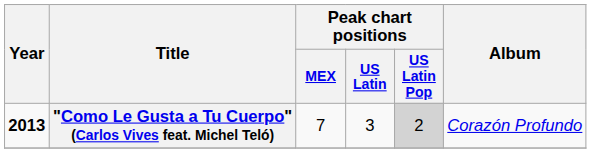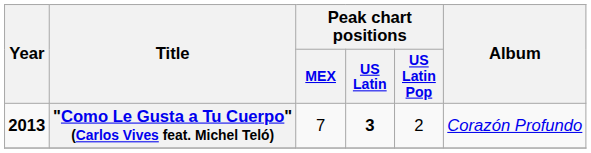(370, 125) normal -> (370, 125) bold
(419, 125) lightgrey background -> (419, 125) no background
